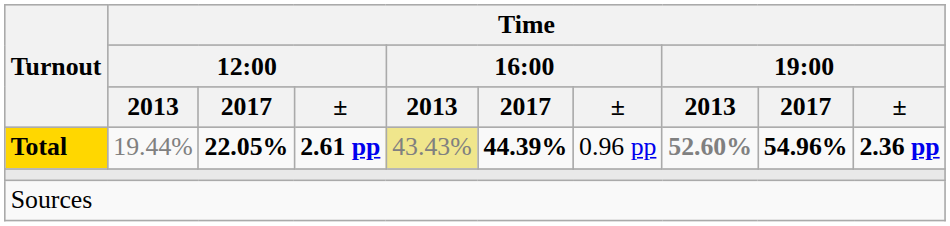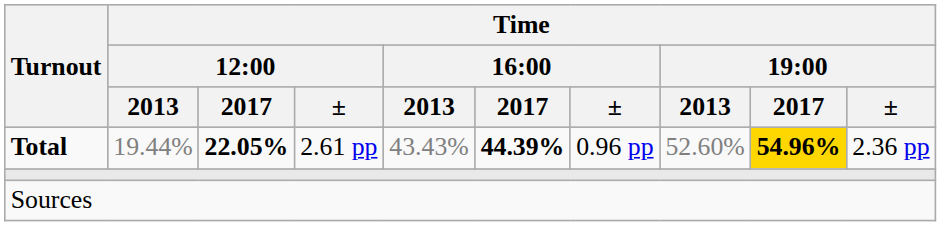(39, 147) gold background -> (39, 147) no background
(340, 147) bold -> (339, 147) normal
(432, 147) khaki background -> (429, 147) no background
(710, 147) bold -> (705, 147) normal
(806, 147) no background -> (799, 147) gold background
(900, 147) bold -> (891, 147) normal
